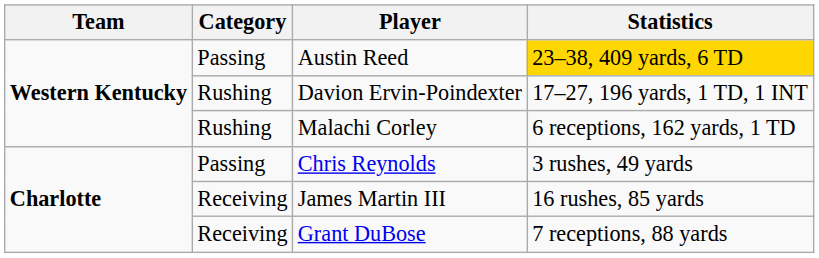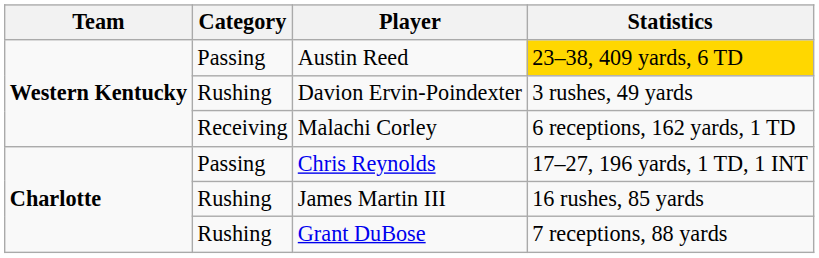(670, 92) 17–27, 196 yards, 1 TD, 1 INT -> (613, 92) 3 rushes, 49 yards
(234, 128) Rushing -> (242, 128) Receiving
(613, 163) 3 rushes, 49 yards -> (670, 163) 17–27, 196 yards, 1 TD, 1 INT
(242, 198) Receiving -> (234, 198) Rushing
(242, 234) Receiving -> (234, 234) Rushing
